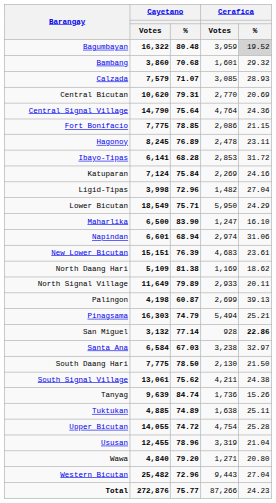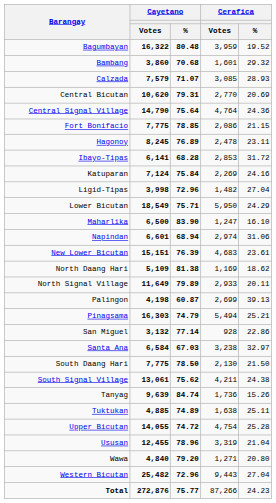(258, 48) lightgrey background -> (258, 48) no background
(258, 333) bold -> (258, 333) normal
